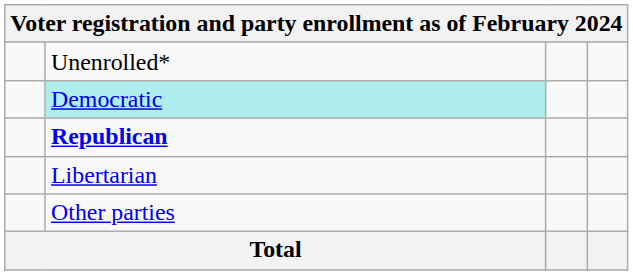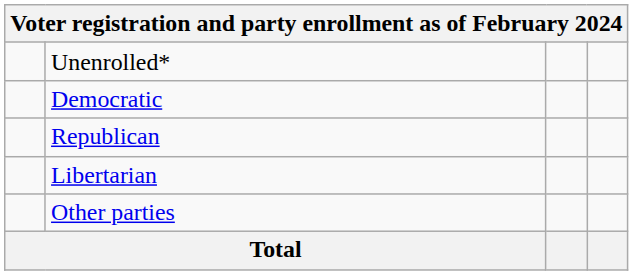(107, 99) paleturquoise background -> (107, 99) no background
(109, 136) bold -> (105, 136) normal
